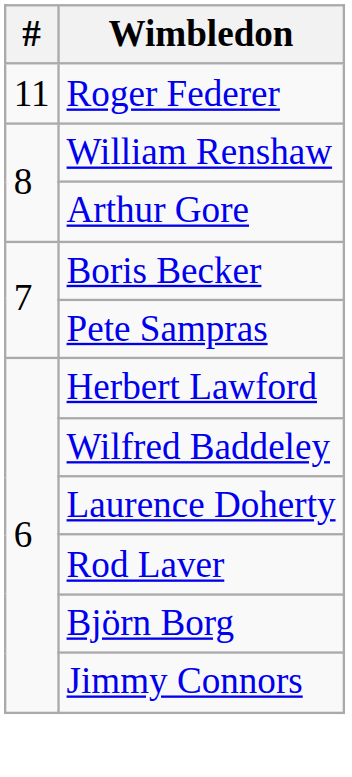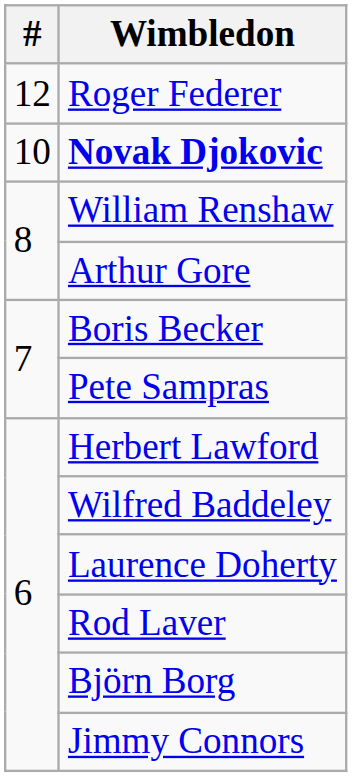(32, 92) 11 -> (32, 92) 12
+ row: (195, 151)
